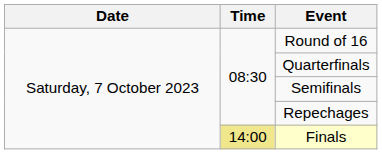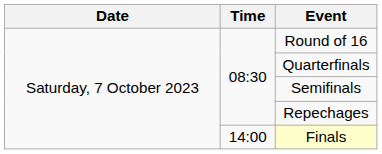(248, 137) khaki background -> (248, 137) no background
